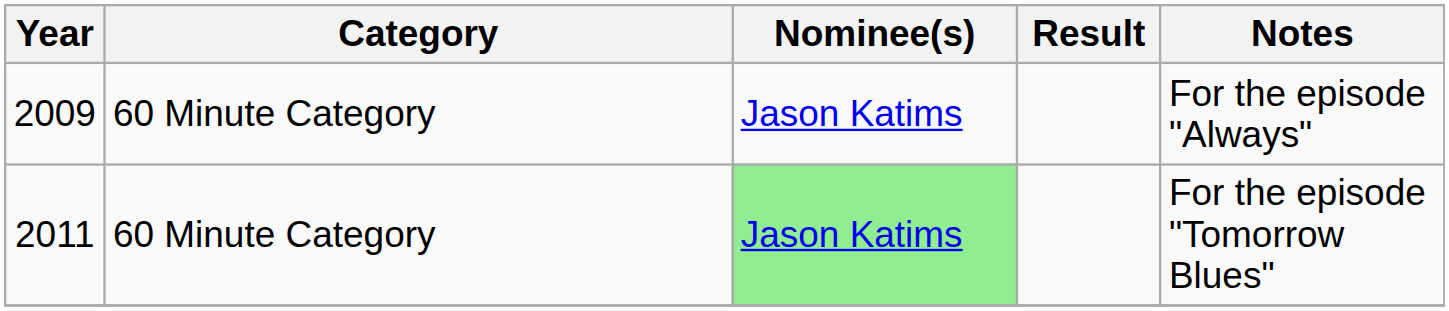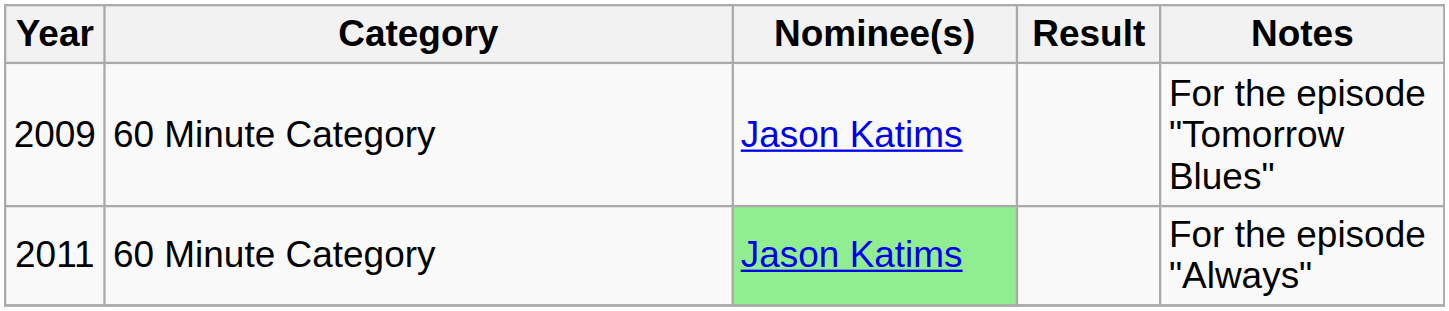(1297, 113) For the episode "Always" -> (1297, 134) For the episode "Tomorrow Blues"
(1297, 234) For the episode "Tomorrow Blues" -> (1297, 254) For the episode "Always"
